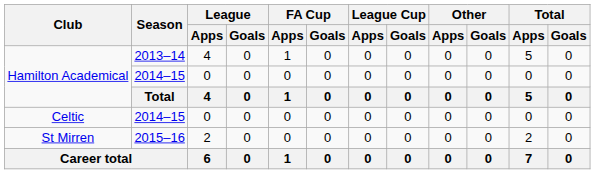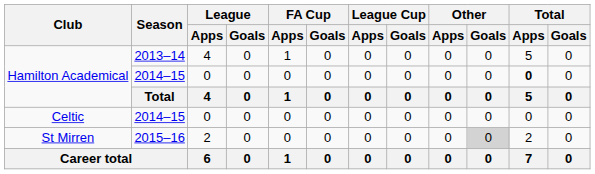(528, 76) normal -> (528, 76) bold
(488, 138) no background -> (488, 138) lightgrey background
